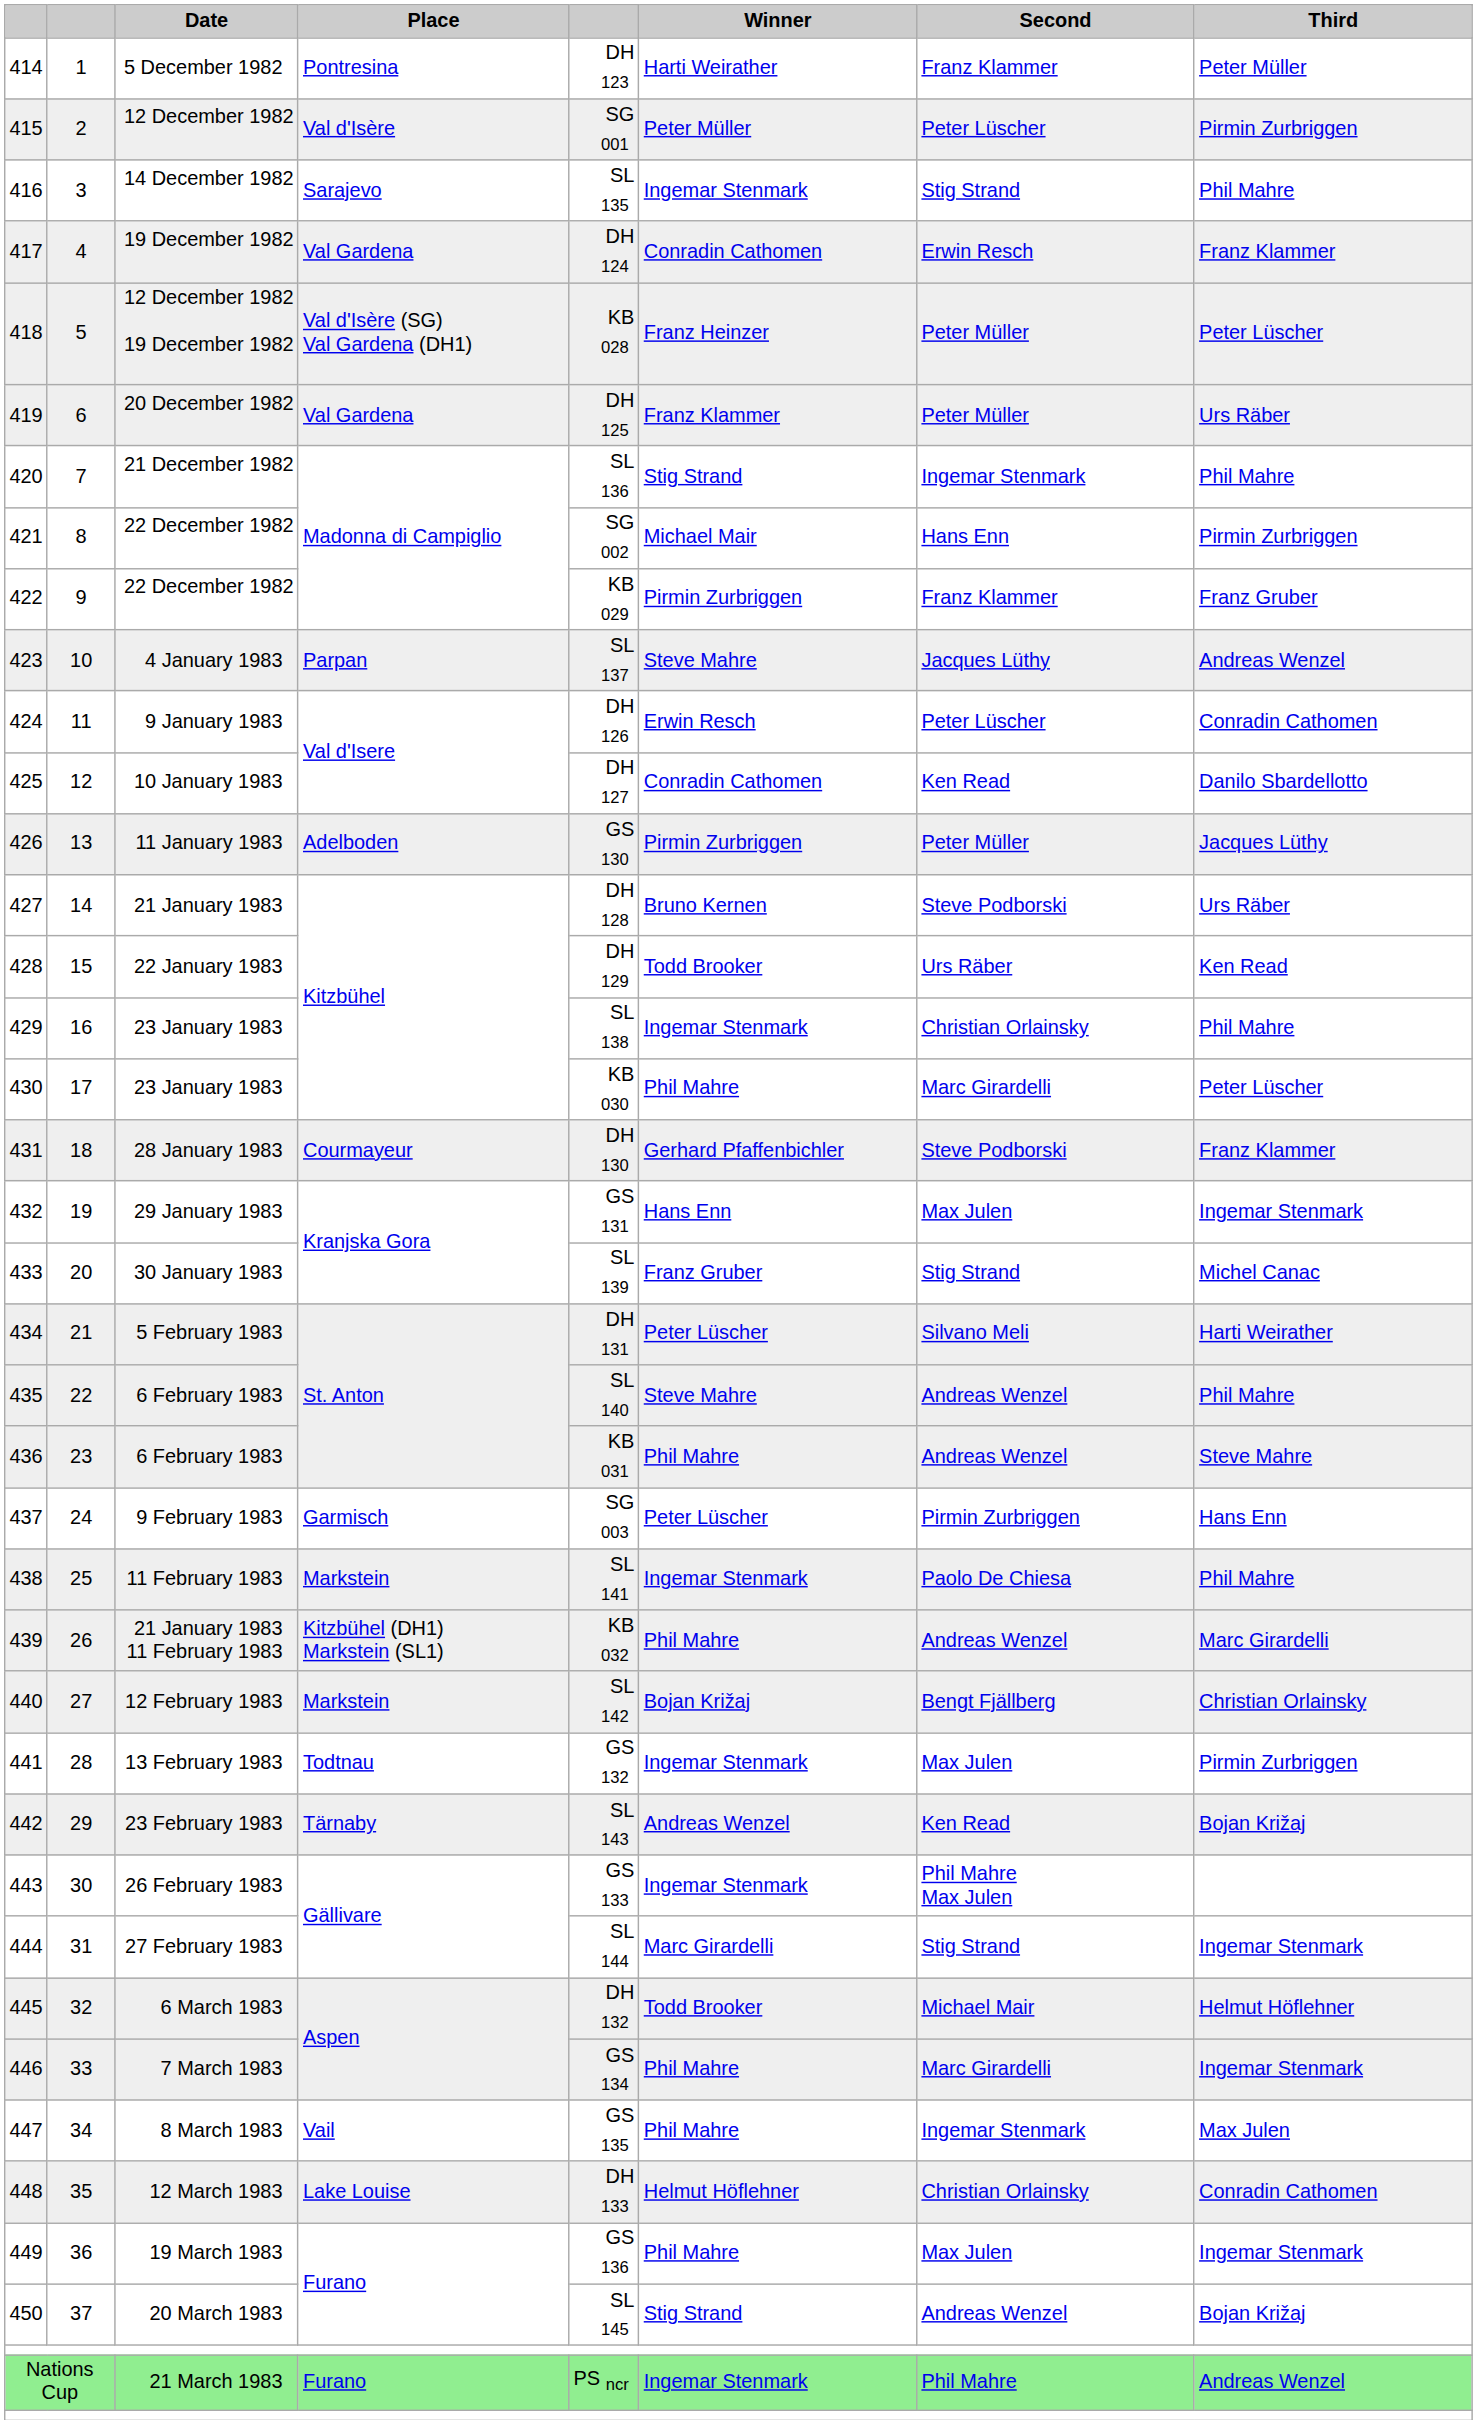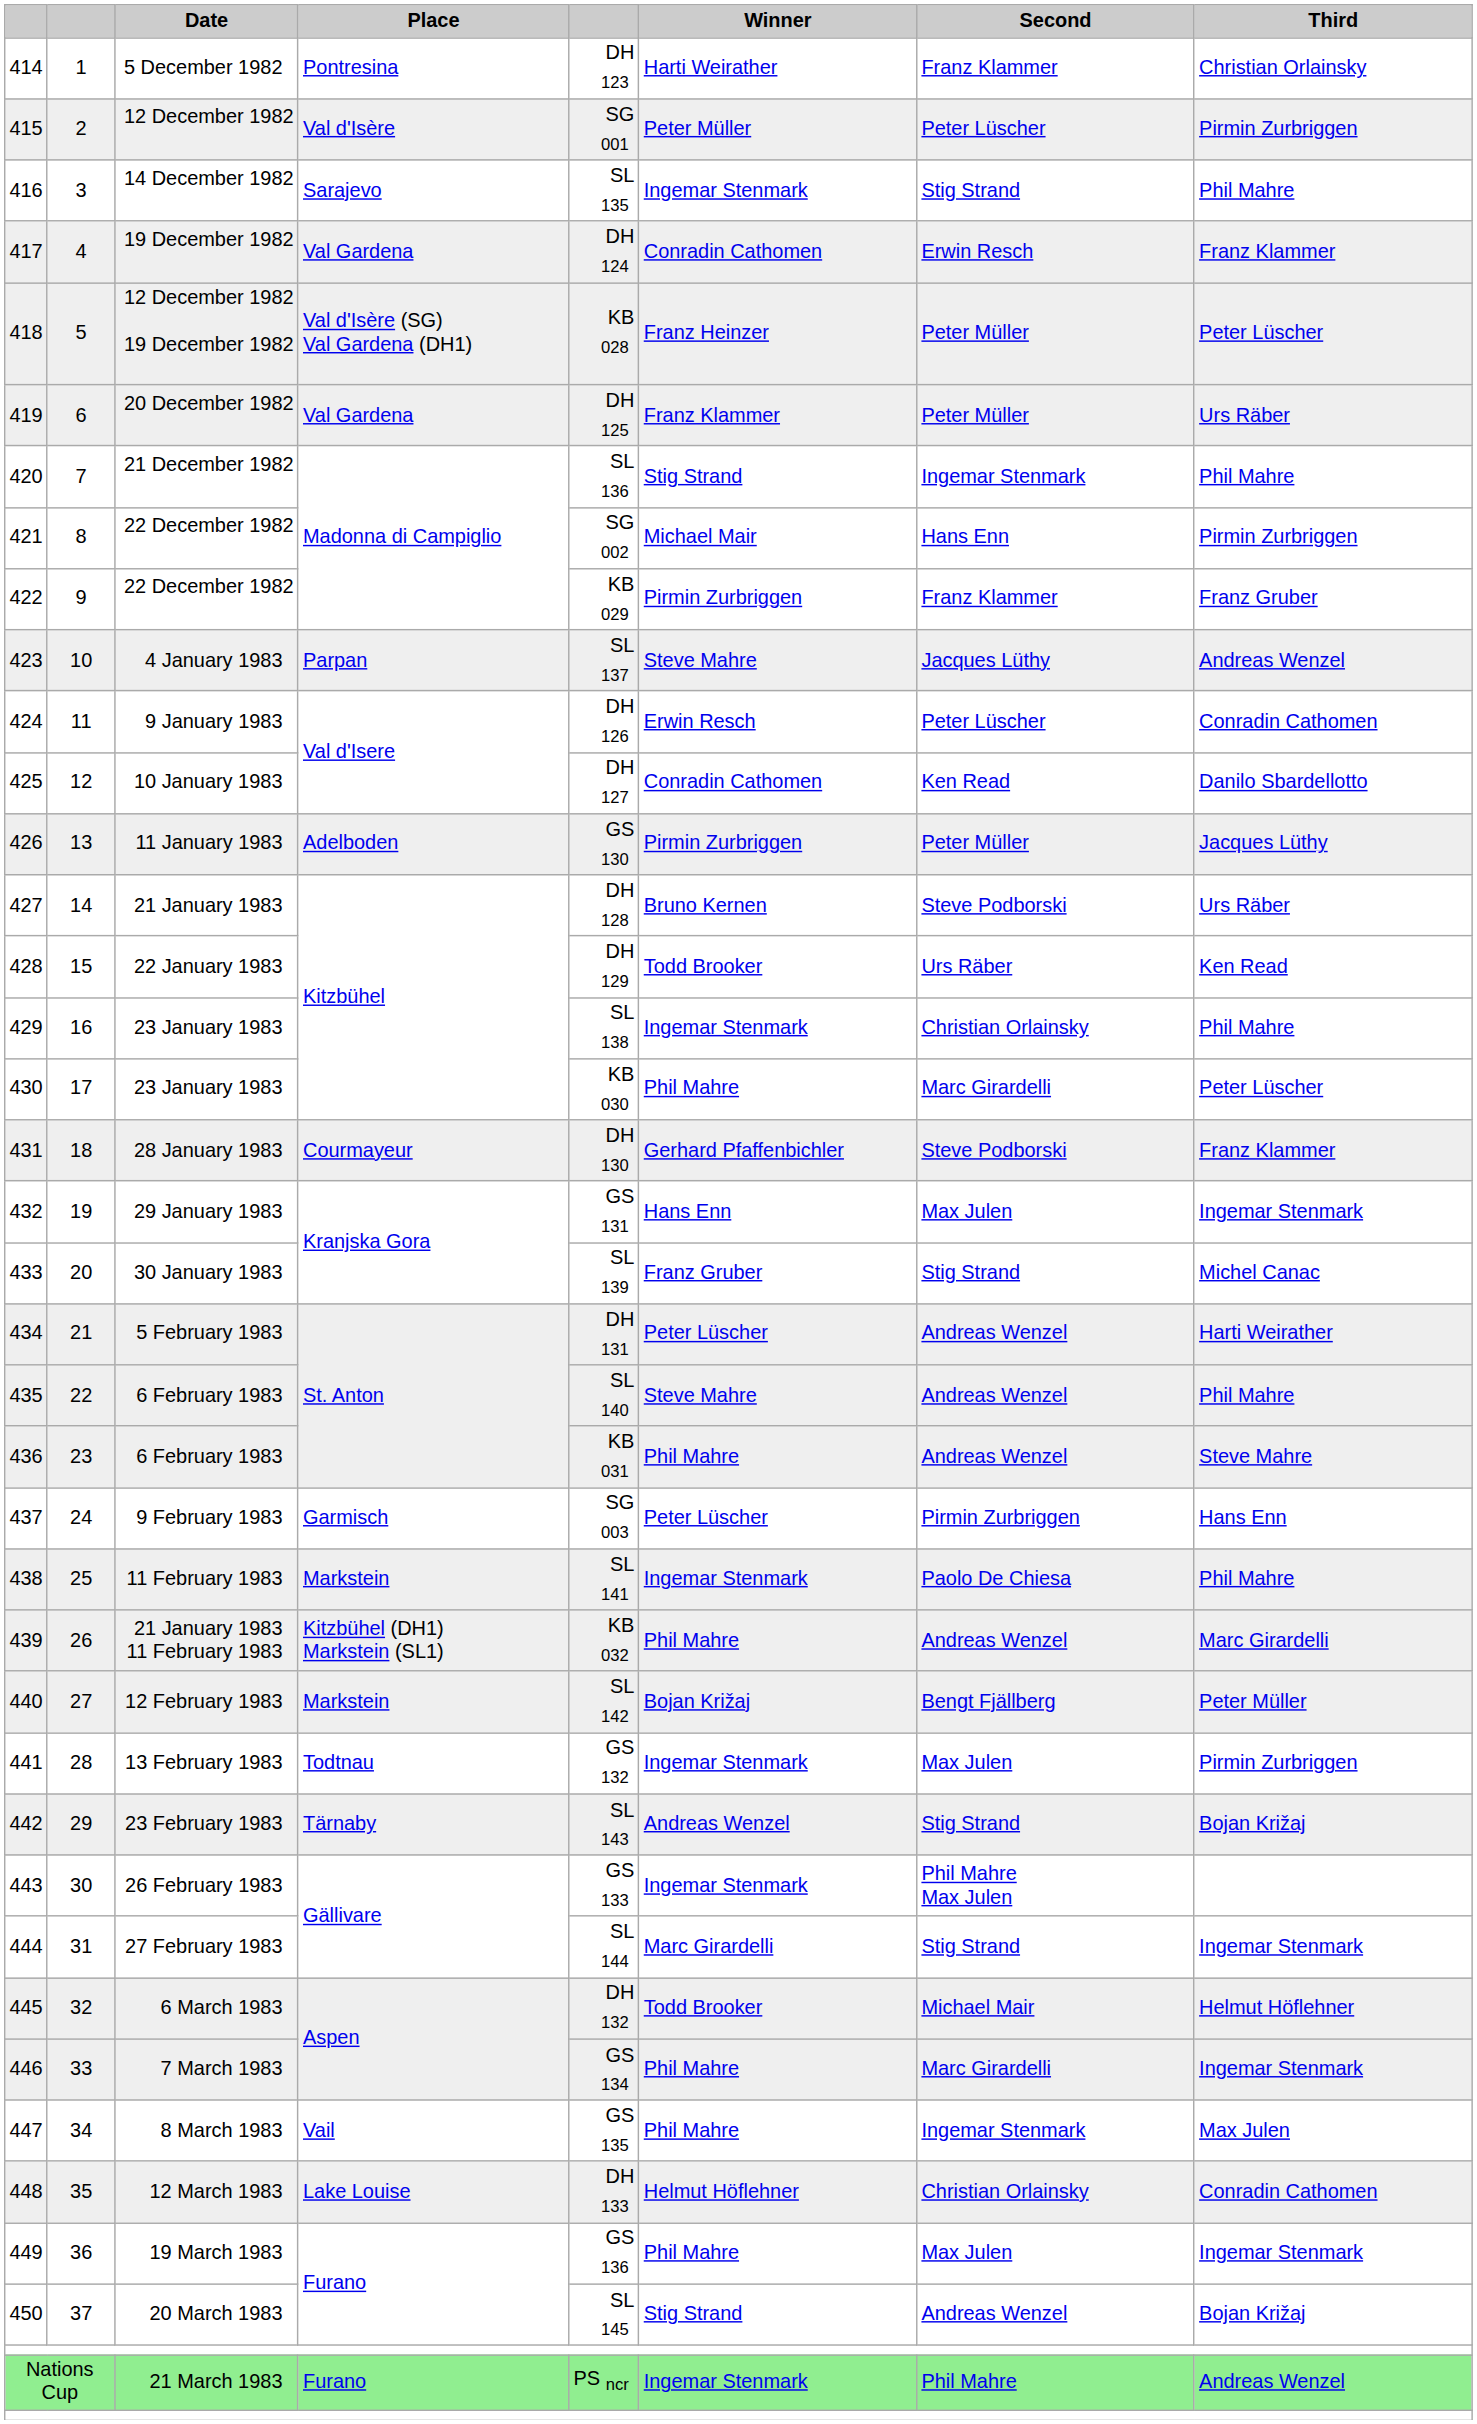(1253, 67) Peter Müller -> (1283, 67) Christian Orlainsky
(975, 1333) Silvano Meli -> (994, 1333) Andreas Wenzel
(1283, 1701) Christian Orlainsky -> (1253, 1701) Peter Müller
(966, 1823) Ken Read -> (971, 1823) Stig Strand
